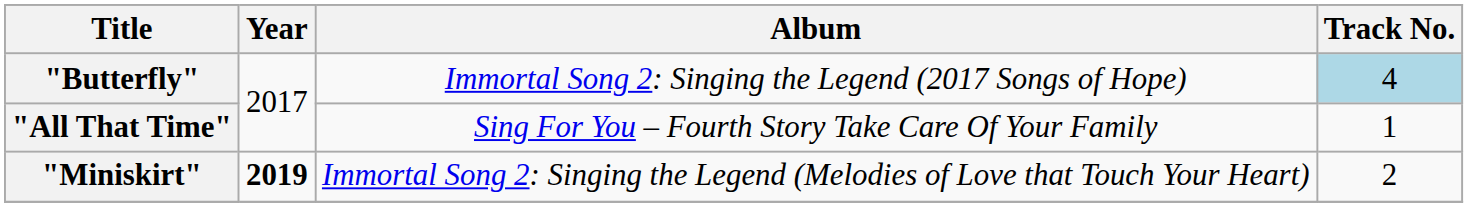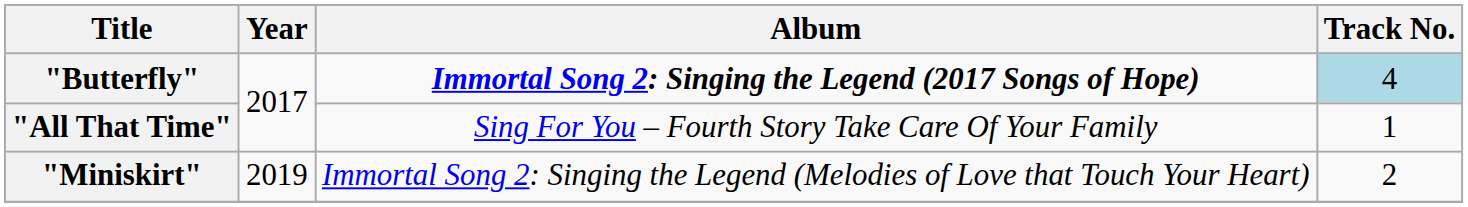(816, 77) normal -> (816, 77) bold
(277, 175) bold -> (277, 175) normal
